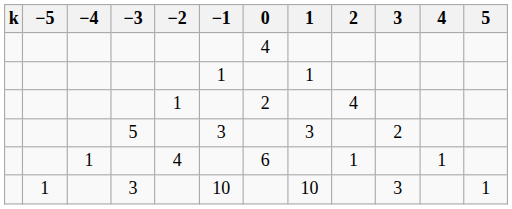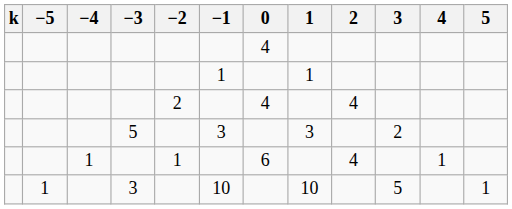(177, 103) 1 -> (177, 103) 2
(265, 103) 2 -> (265, 103) 4
(177, 160) 4 -> (177, 160) 1
(354, 160) 1 -> (354, 160) 4
(398, 189) 3 -> (398, 189) 5
